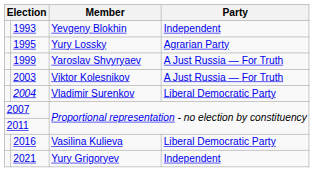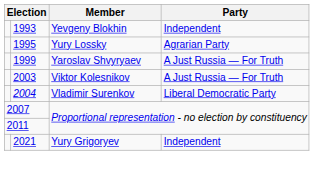- row: (25, 142)
